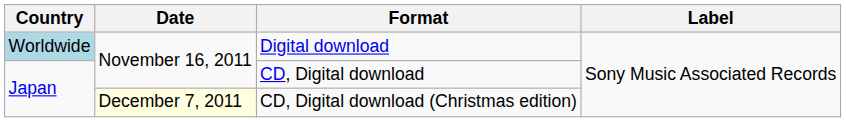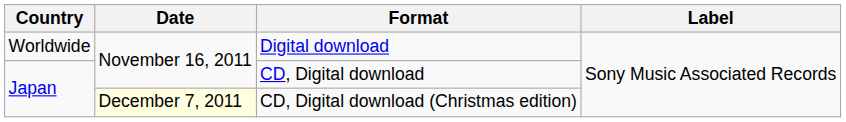(50, 46) lightblue background -> (50, 46) no background
